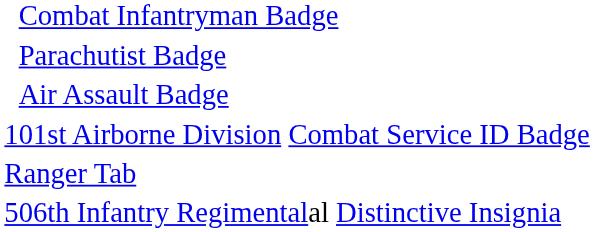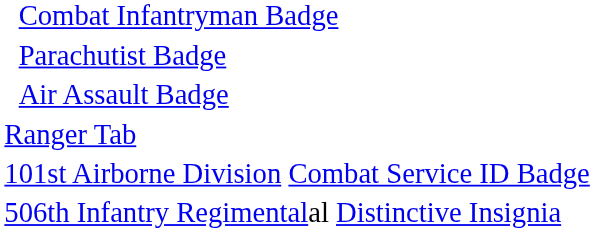(297, 134) 101st Airborne Division Combat Service ID Badge -> (70, 134) Ranger Tab
(70, 173) Ranger Tab -> (297, 173) 101st Airborne Division Combat Service ID Badge
